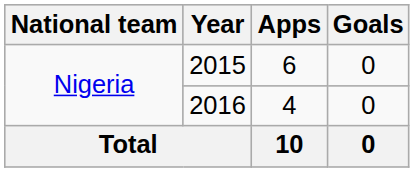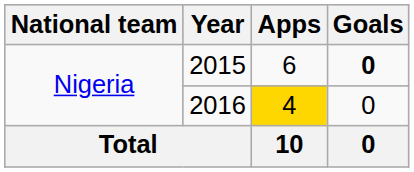(368, 65) normal -> (368, 65) bold
(289, 105) no background -> (289, 105) gold background
